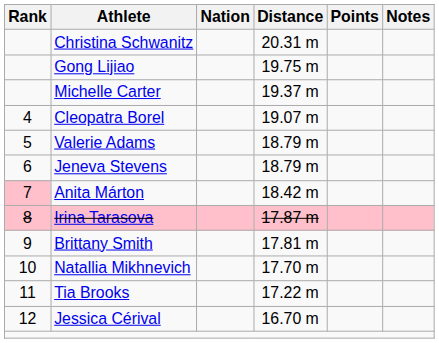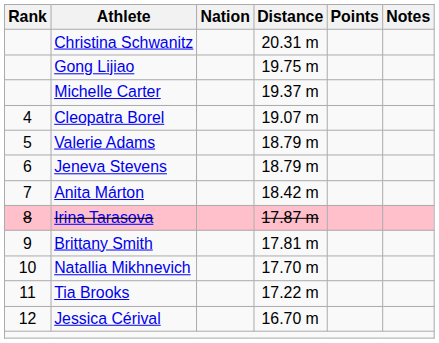(28, 192) pink background -> (28, 192) no background
